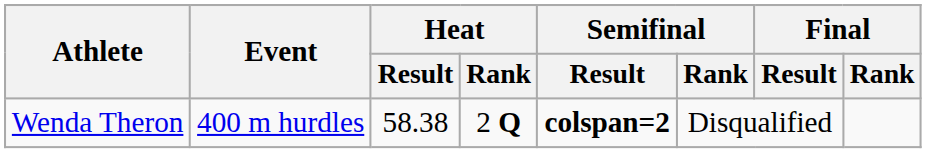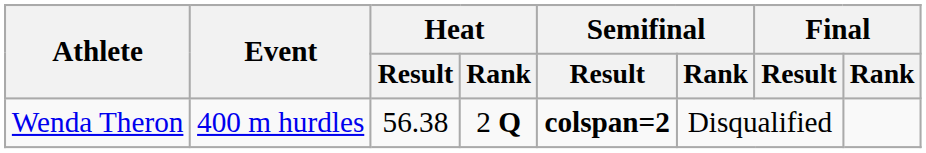(415, 122) 58.38 -> (415, 122) 56.38
